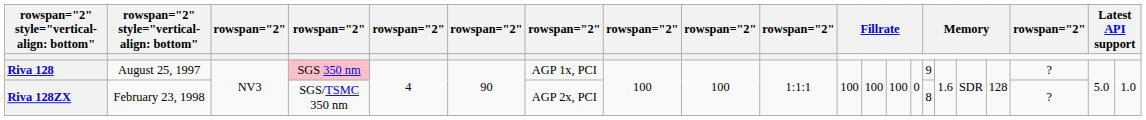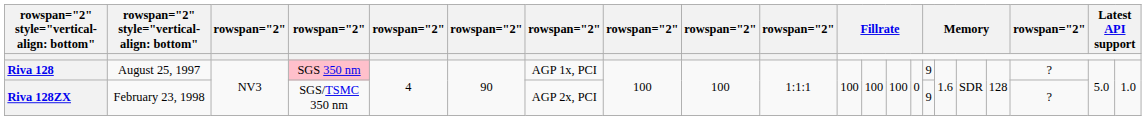(929, 97) 8 -> (929, 97) 9
